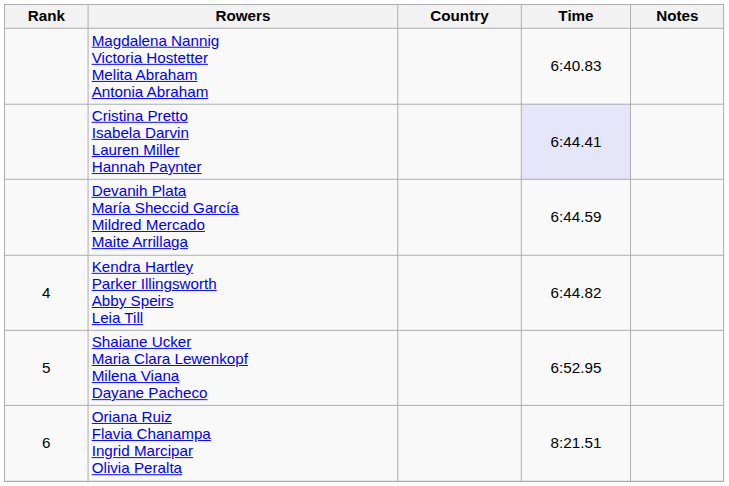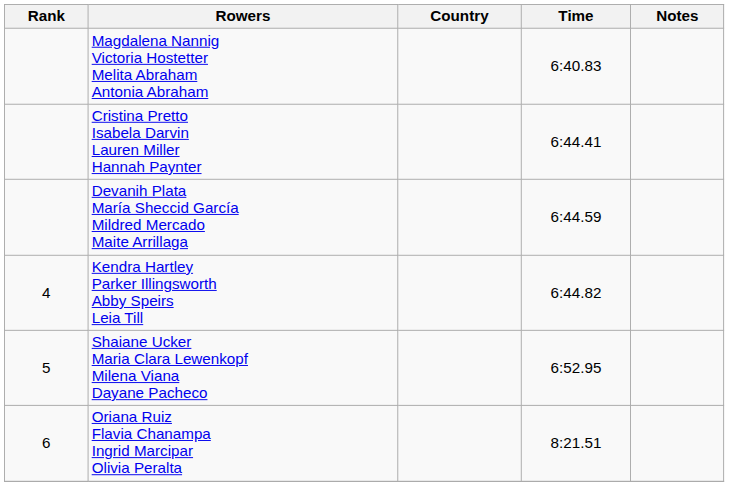(576, 141) lavender background -> (576, 141) no background
